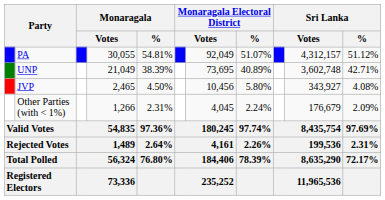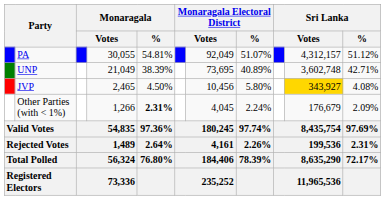(325, 86) no background -> (325, 86) gold background
(160, 107) normal -> (159, 107) bold
